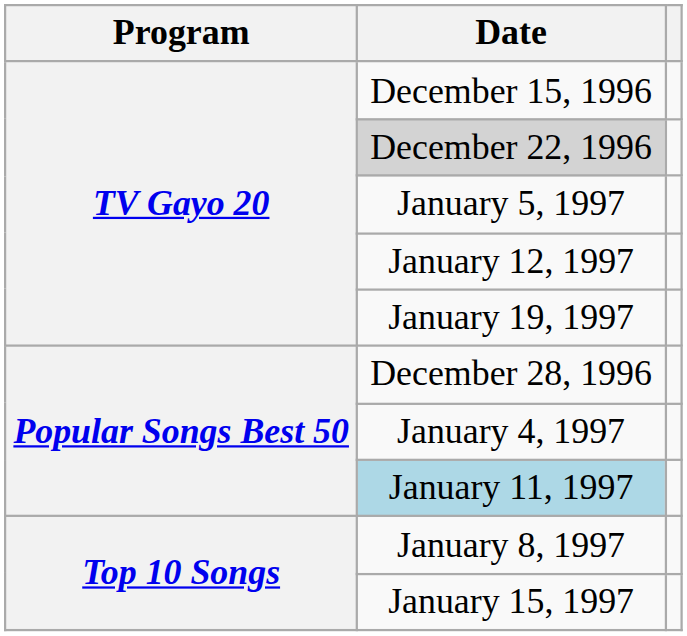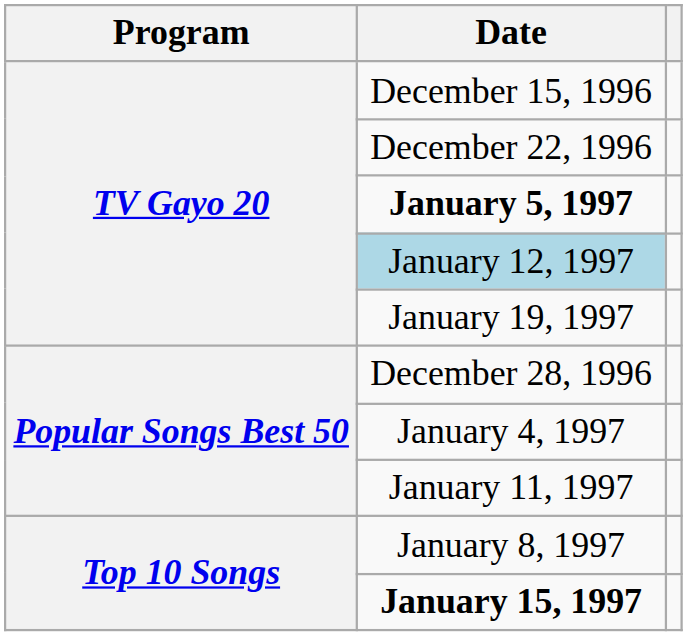(511, 146) lightgrey background -> (511, 146) no background
(511, 203) normal -> (511, 203) bold
(511, 260) no background -> (511, 260) lightblue background
(511, 487) lightblue background -> (511, 487) no background
(511, 601) normal -> (511, 601) bold
